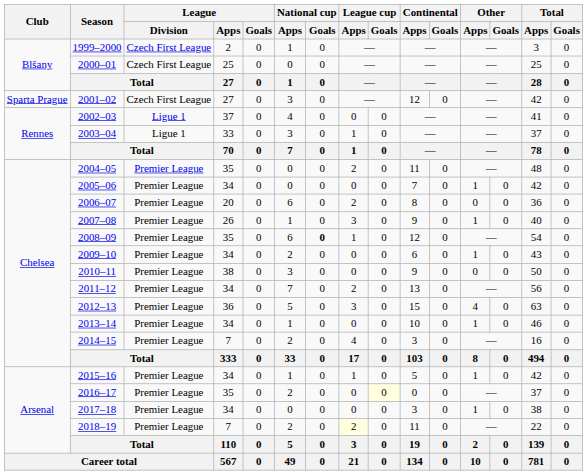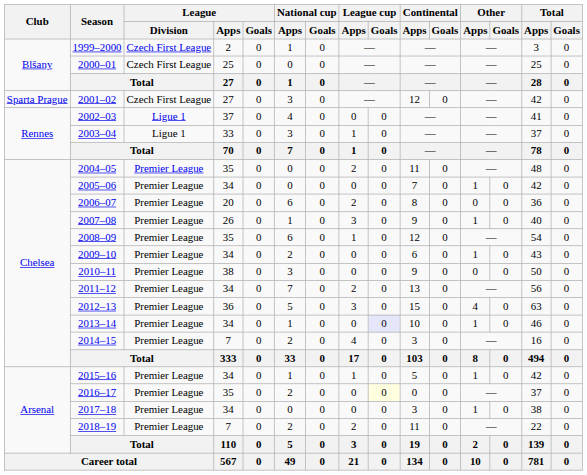(322, 237) bold -> (322, 237) normal
(384, 323) no background -> (384, 323) lavender background
(354, 427) lightyellow background -> (354, 427) no background
